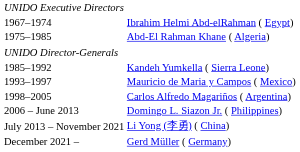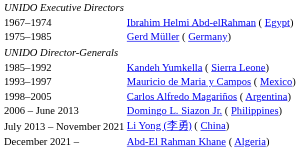(198, 37) Abd-El Rahman Khane ( Algeria) -> (179, 37) Gerd Müller ( Germany)
(179, 142) Gerd Müller ( Germany) -> (198, 142) Abd-El Rahman Khane ( Algeria)
